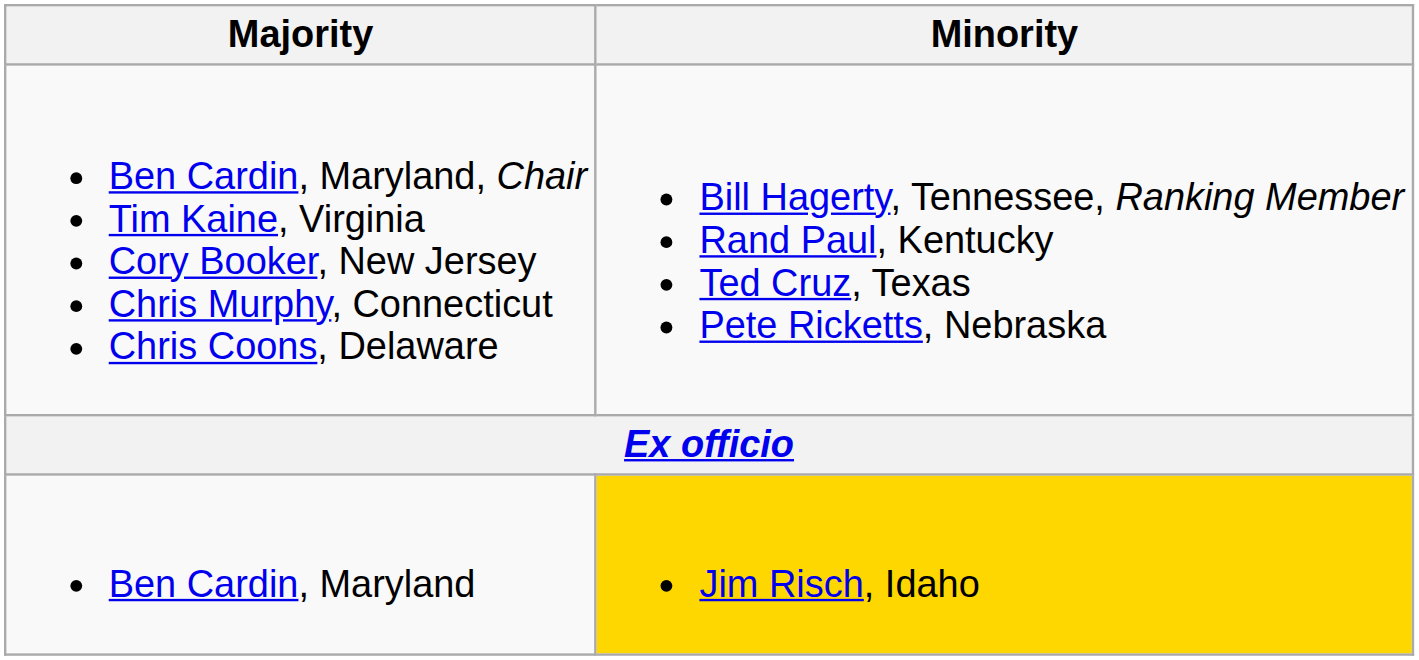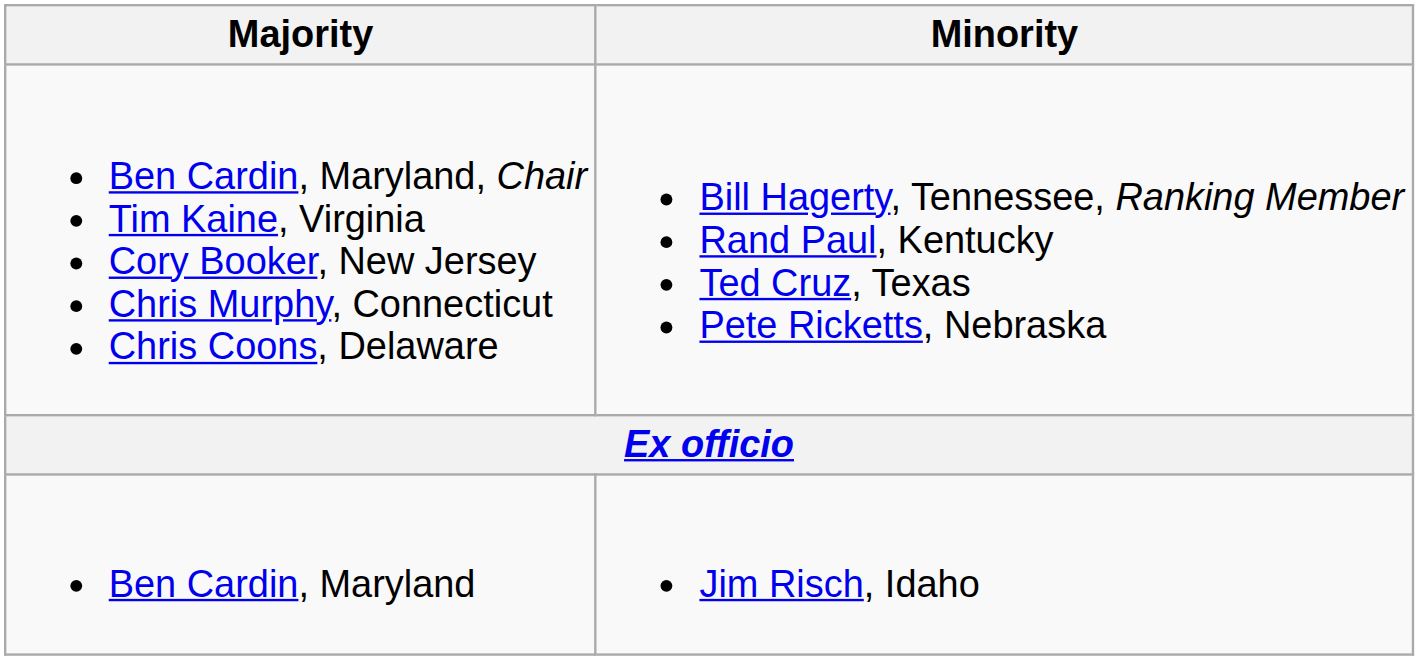(1004, 585) gold background -> (1004, 585) no background
